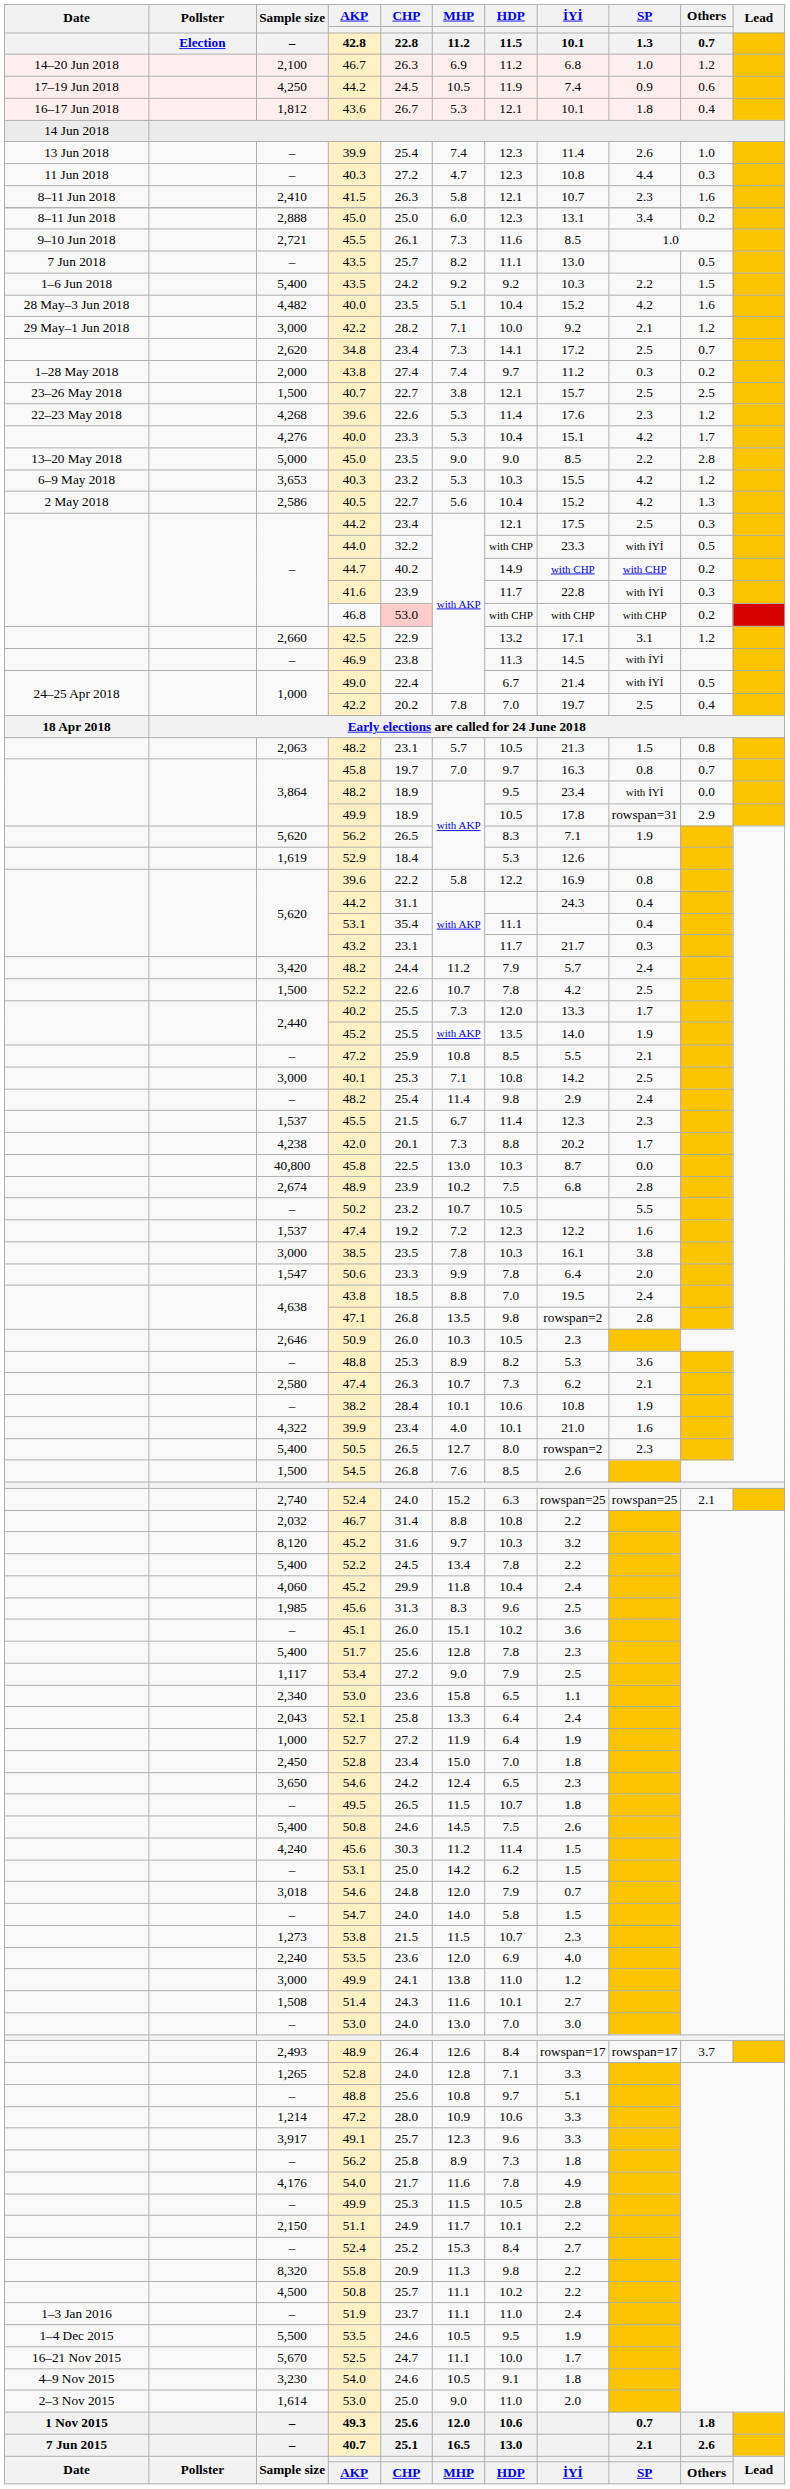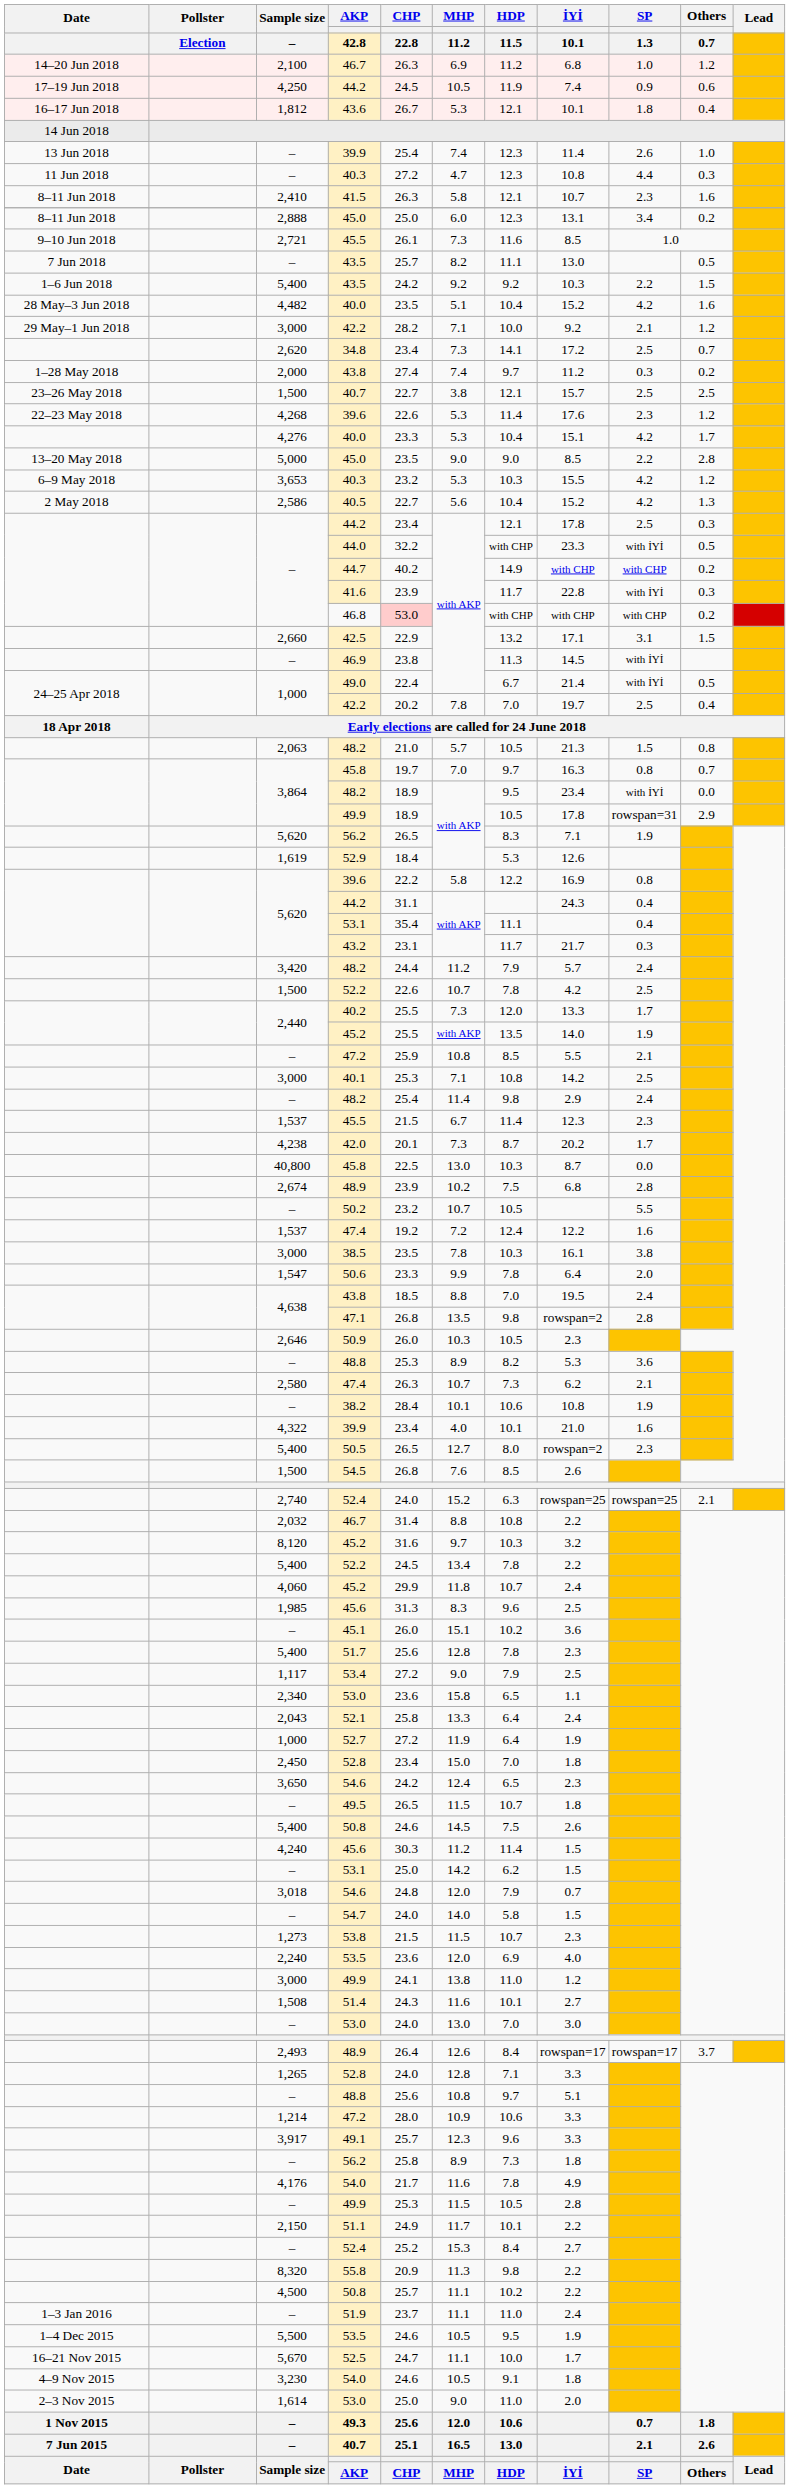(573, 524) 17.5 -> (573, 524) 17.8
(707, 637) 1.2 -> (707, 637) 1.5
(406, 748) 23.1 -> (406, 748) 21.0
(511, 1143) 8.8 -> (511, 1143) 8.7
(511, 1231) 12.3 -> (511, 1231) 12.4
(511, 1586) 10.4 -> (511, 1586) 10.7
